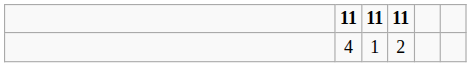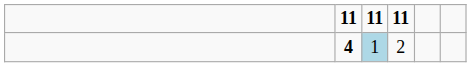(348, 47) normal -> (348, 47) bold
(375, 47) no background -> (375, 47) lightblue background
